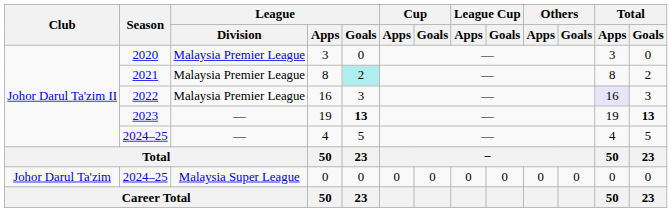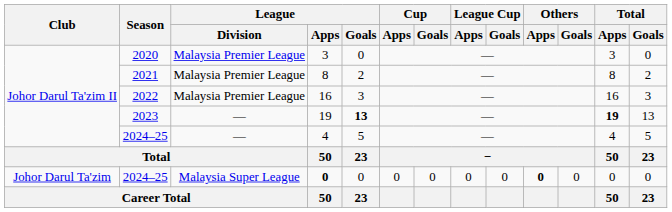(361, 75) paleturquoise background -> (361, 75) no background
(612, 95) lavender background -> (612, 95) no background
(612, 116) normal -> (612, 116) bold
(648, 116) bold -> (648, 116) normal
(325, 177) normal -> (325, 177) bold
(541, 177) normal -> (541, 177) bold
